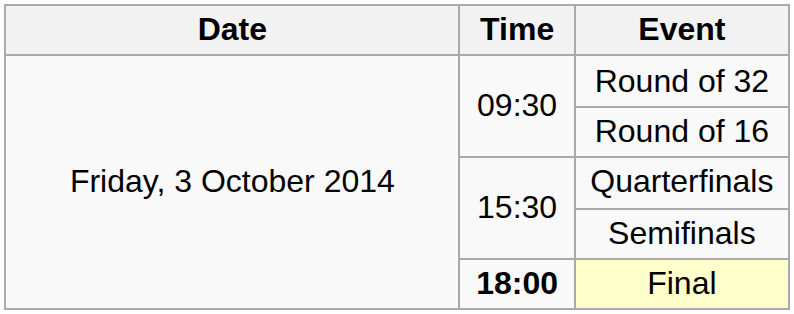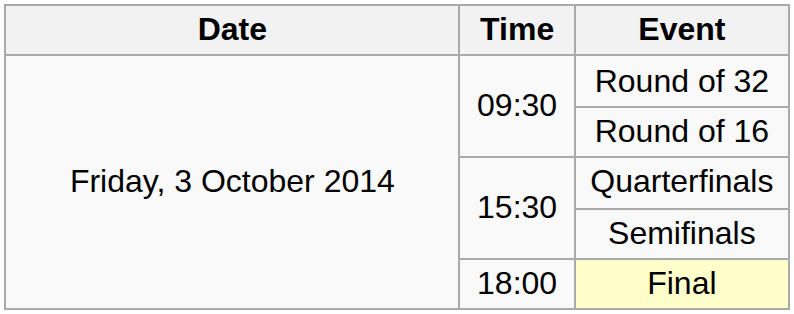(517, 283) bold -> (517, 283) normal
